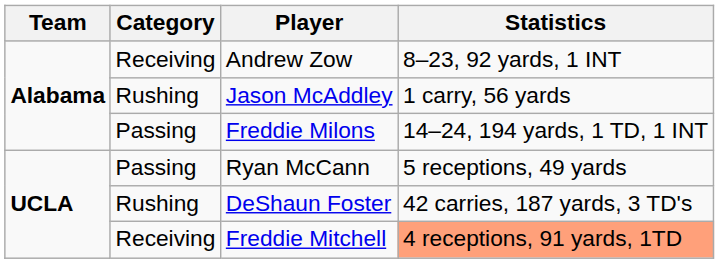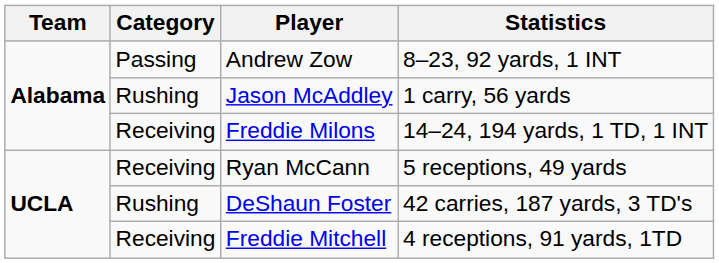(165, 59) Receiving -> (156, 59) Passing
(156, 131) Passing -> (165, 131) Receiving
(156, 167) Passing -> (165, 167) Receiving
(543, 239) lightsalmon background -> (543, 239) no background
